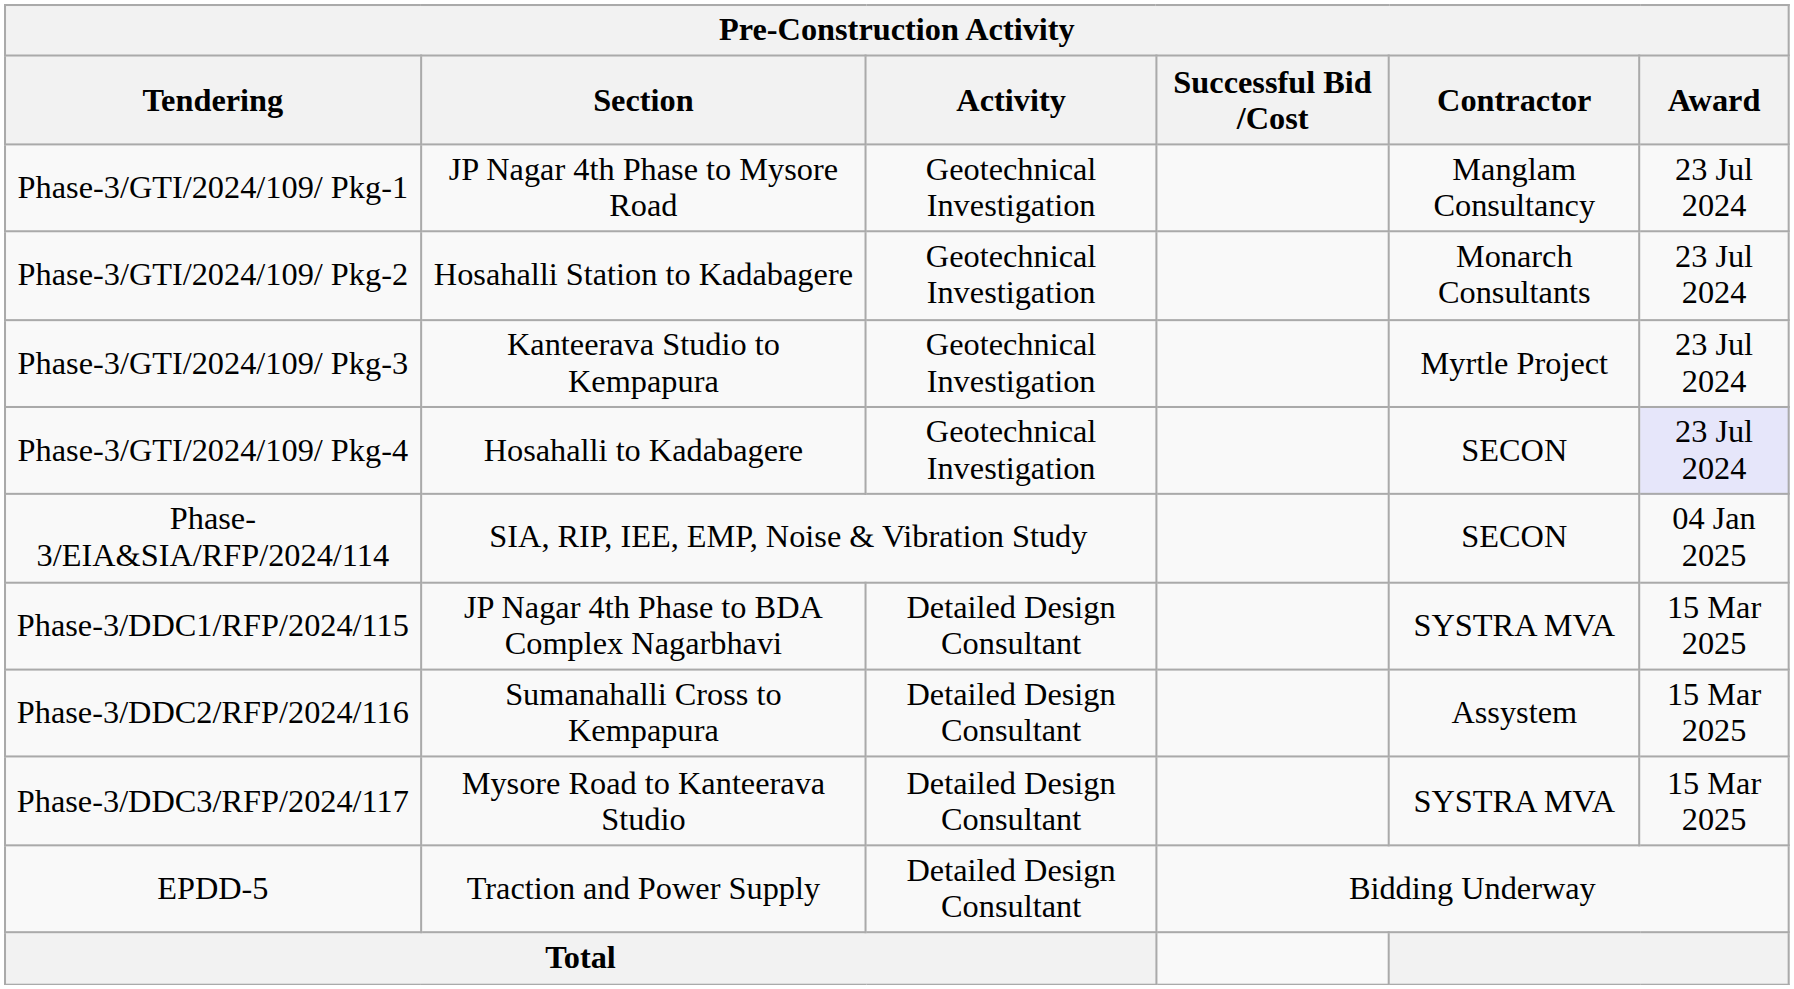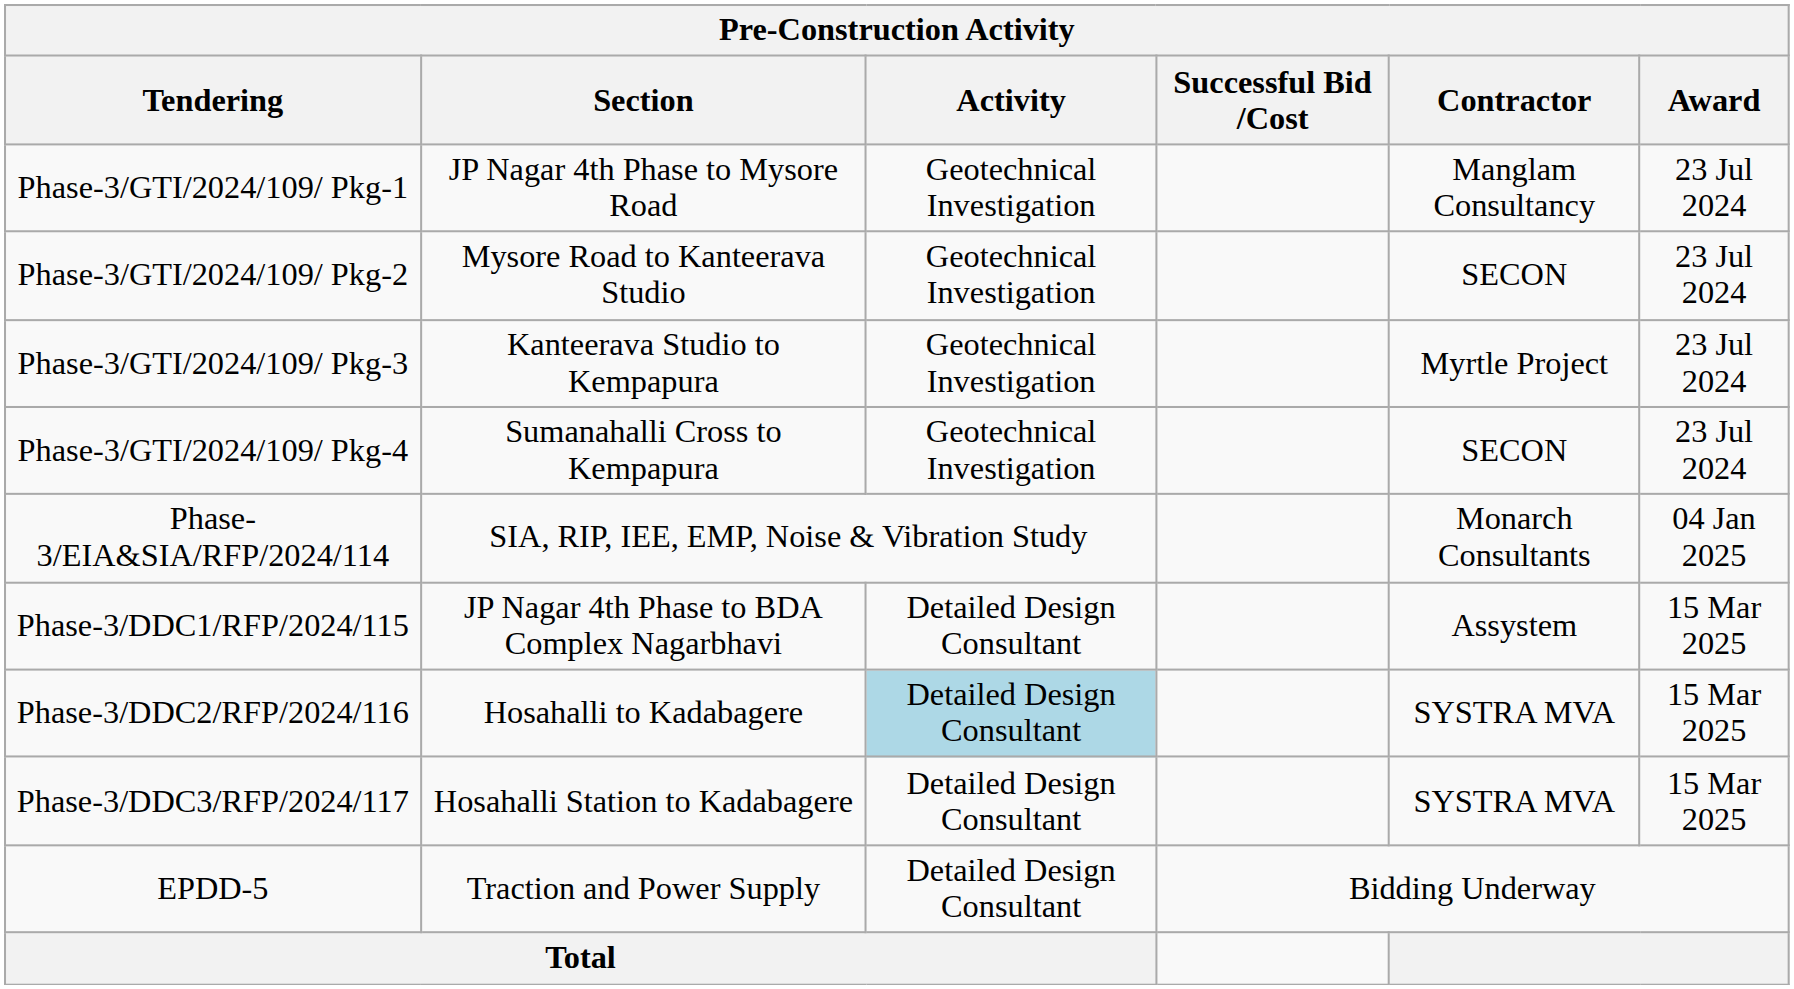(643, 274) Hosahalli Station to Kadabagere -> (643, 274) Mysore Road to Kanteerava Studio
(1514, 274) Monarch Consultants -> (1514, 274) SECON
(643, 450) Hosahalli to Kadabagere -> (643, 450) Sumanahalli Cross to Kempapura
(1714, 450) lavender background -> (1714, 450) no background
(1514, 537) SECON -> (1514, 537) Monarch Consultants
(1514, 625) SYSTRA MVA -> (1514, 625) Assystem
(643, 712) Sumanahalli Cross to Kempapura -> (643, 712) Hosahalli to Kadabagere
(1011, 712) no background -> (1011, 712) lightblue background
(1514, 712) Assystem -> (1514, 712) SYSTRA MVA
(643, 800) Mysore Road to Kanteerava Studio -> (643, 800) Hosahalli Station to Kadabagere
